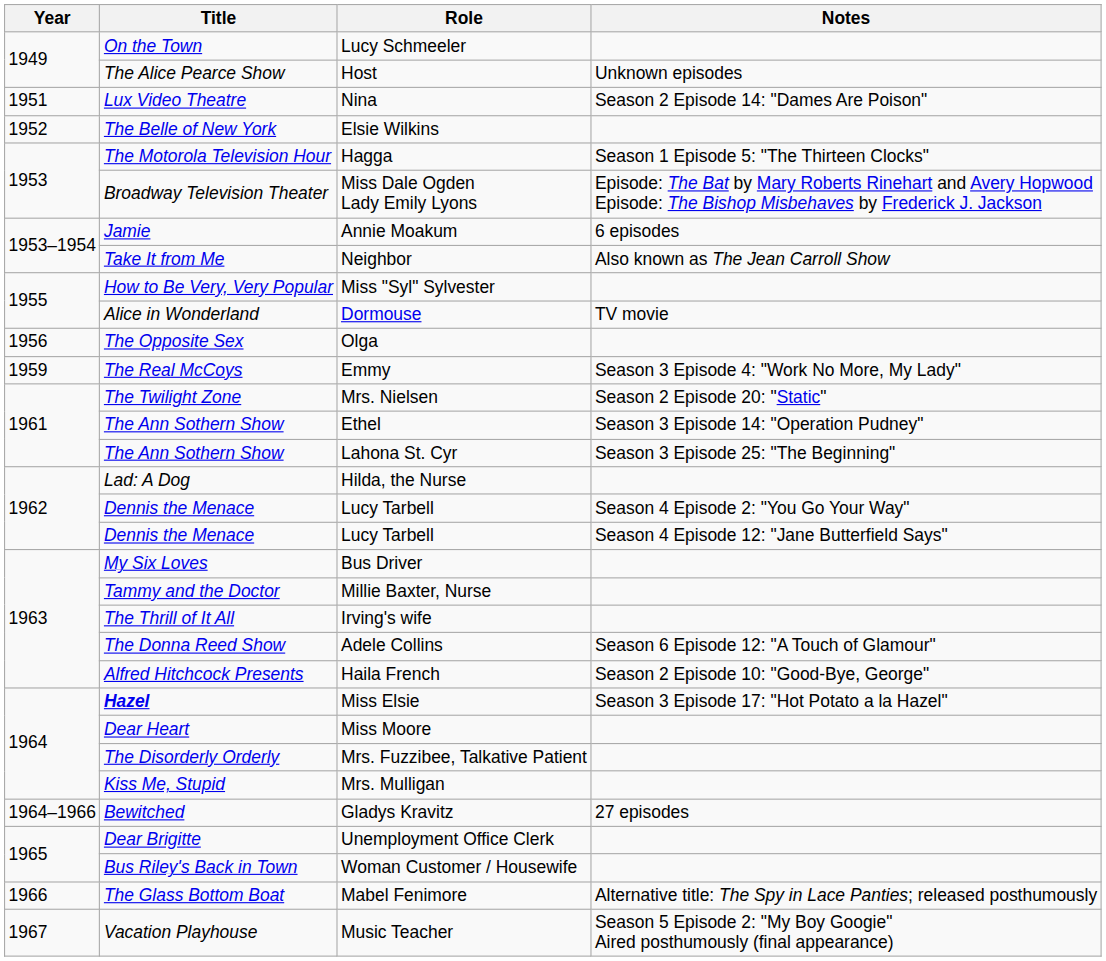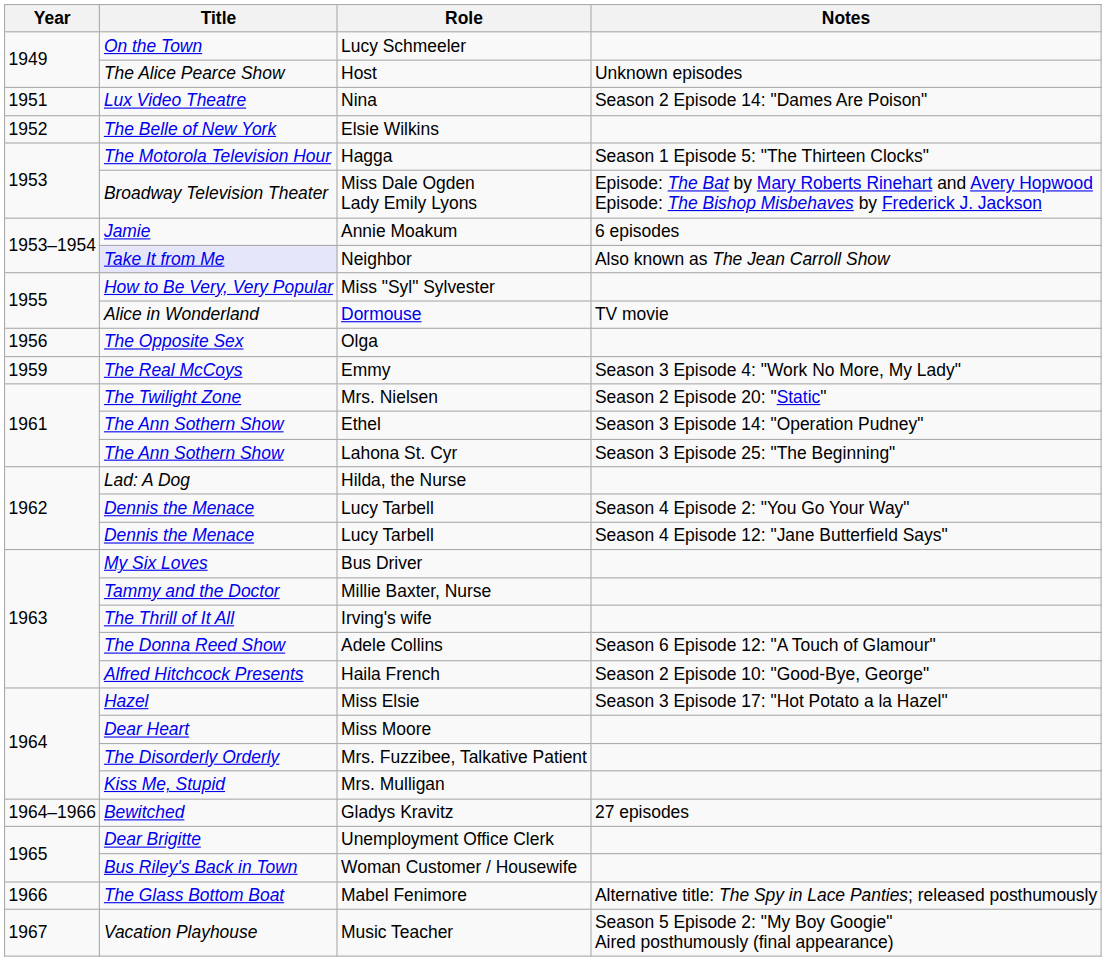(164, 259) no background -> (164, 259) lavender background
(127, 701) bold -> (126, 701) normal
